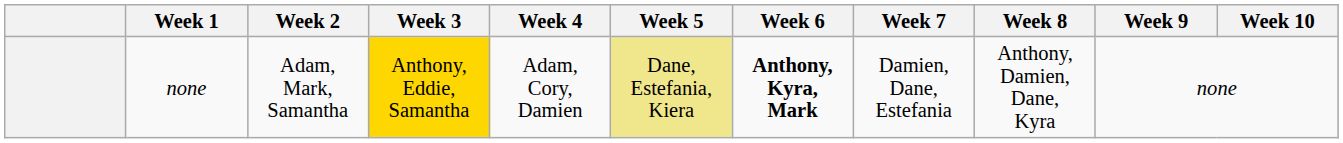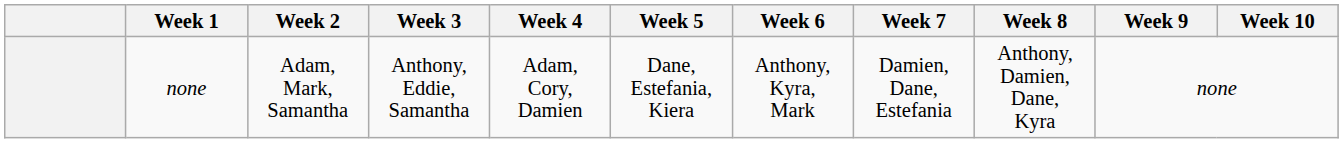(429, 87) gold background -> (429, 87) no background
(671, 87) khaki background -> (671, 87) no background
(793, 87) bold -> (793, 87) normal
